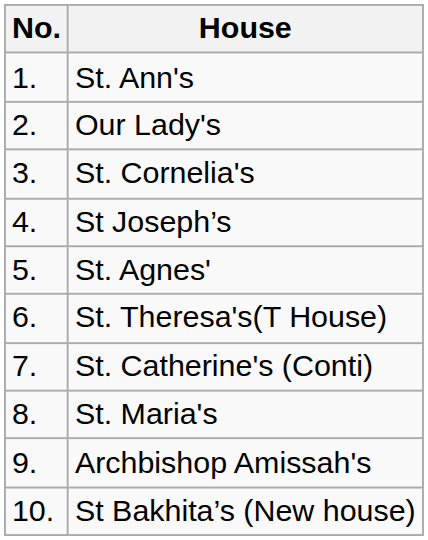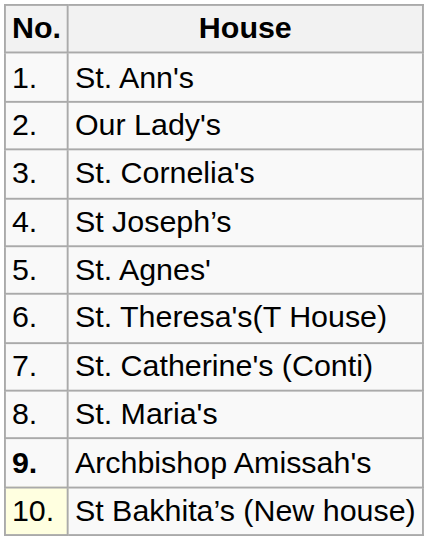(25, 462) normal -> (25, 462) bold
(33, 510) no background -> (33, 510) lightyellow background
